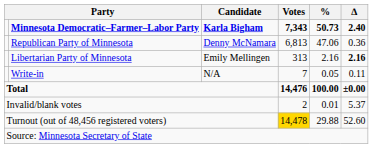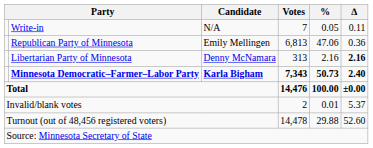rows swapped: (105, 27) <-> (27, 74)
(240, 43) Denny McNamara -> (237, 43) Emily Mellingen
(237, 58) Emily Mellingen -> (240, 58) Denny McNamara
(294, 120) gold background -> (294, 120) no background
